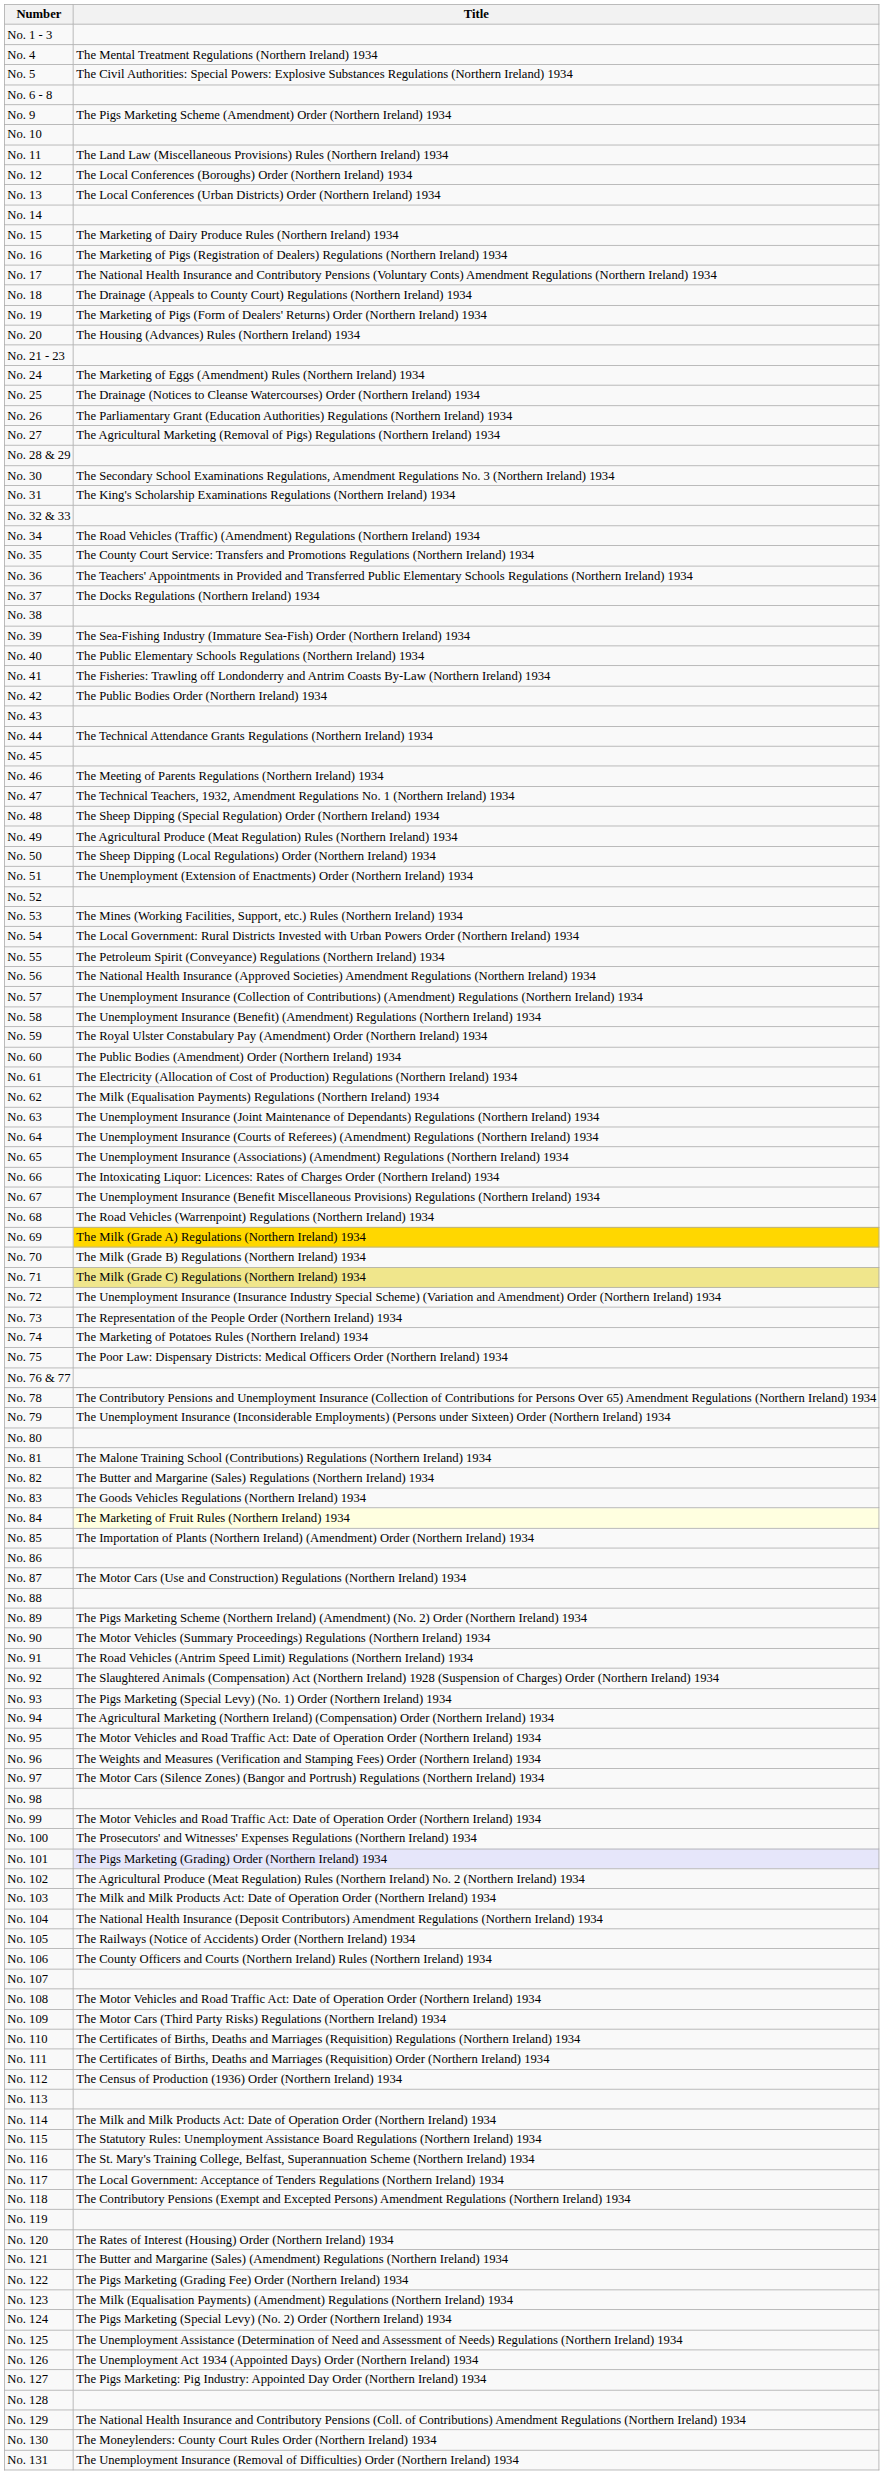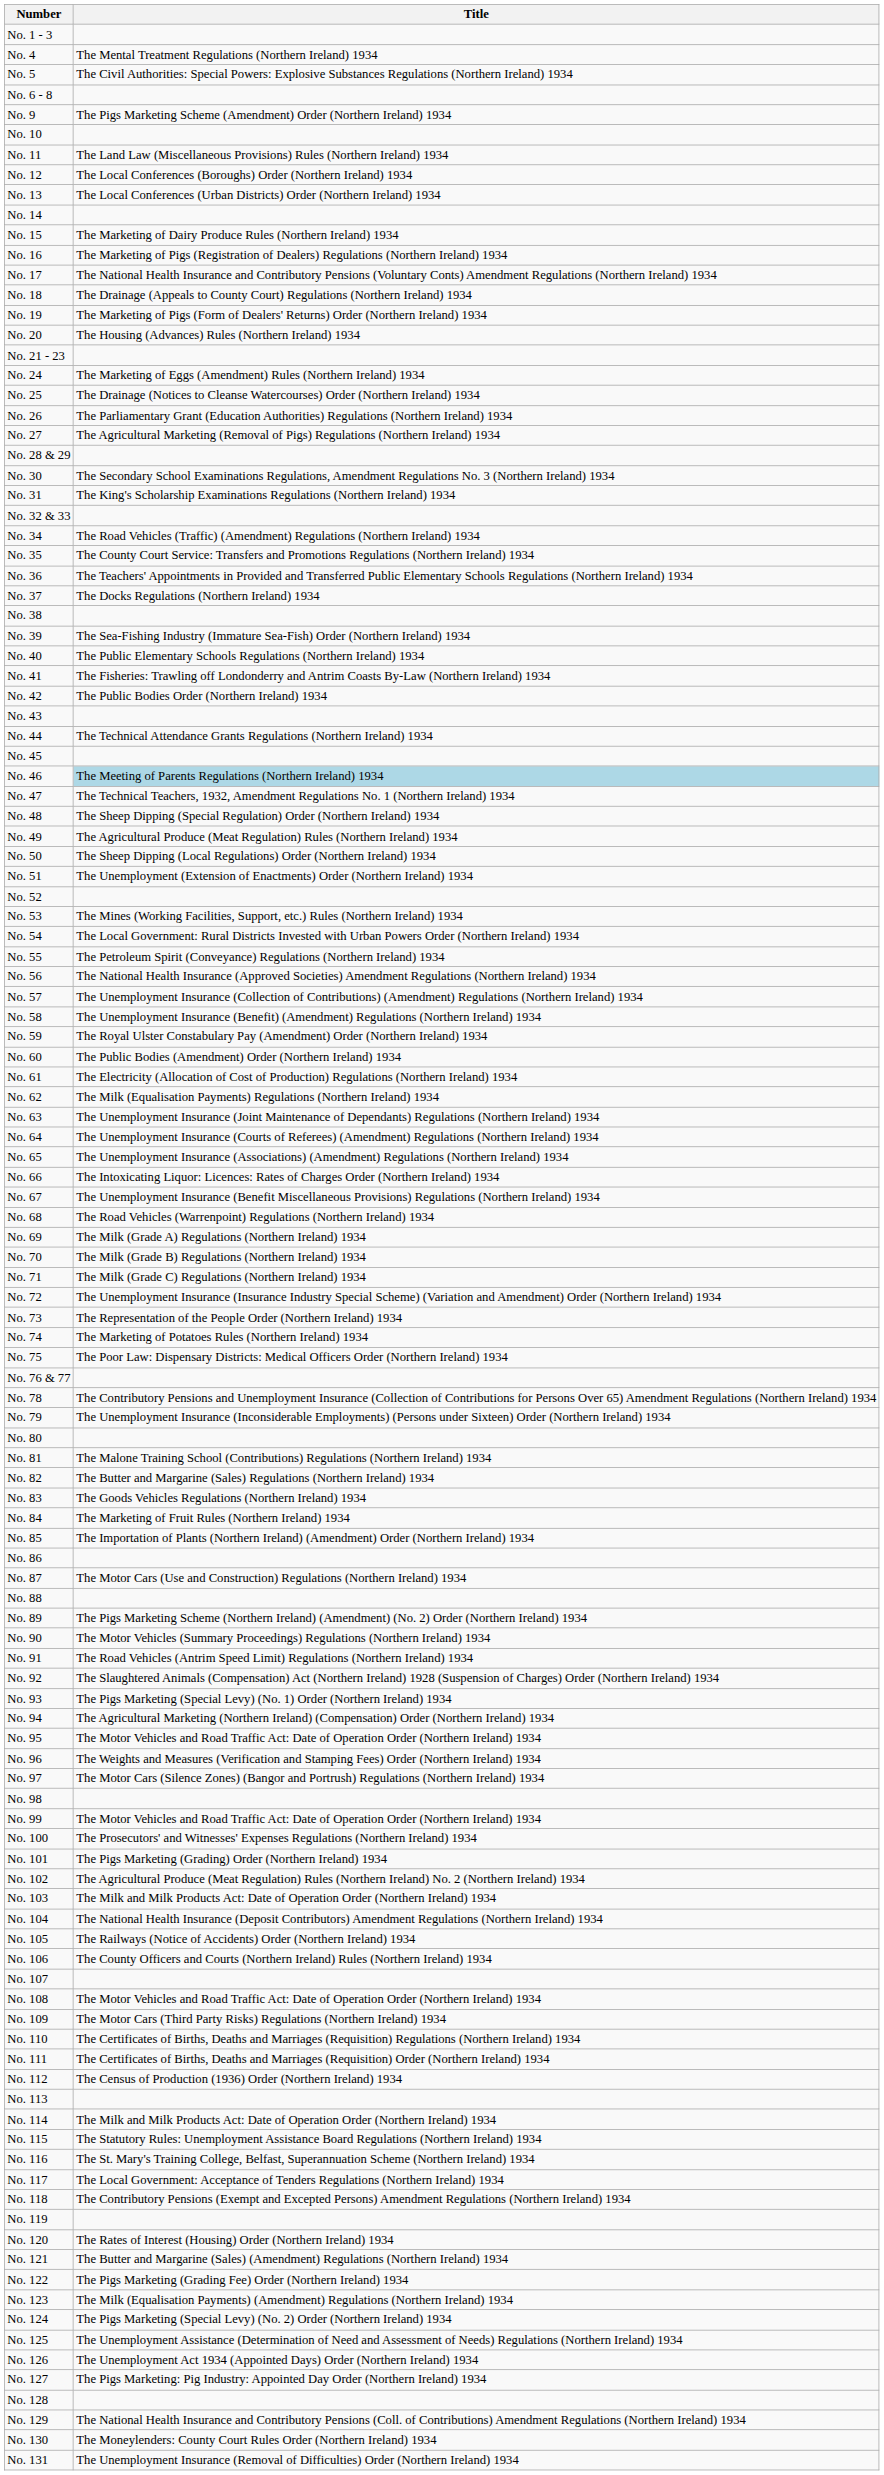(230, 776) no background -> (230, 776) lightblue background
(221, 1237) gold background -> (221, 1237) no background
(221, 1277) khaki background -> (221, 1277) no background
(213, 1517) lightyellow background -> (213, 1517) no background
(232, 1858) lavender background -> (232, 1858) no background
